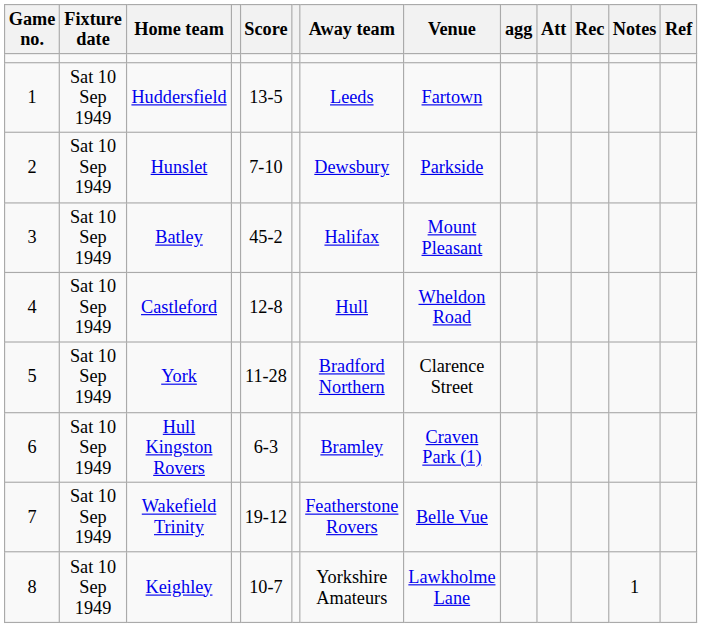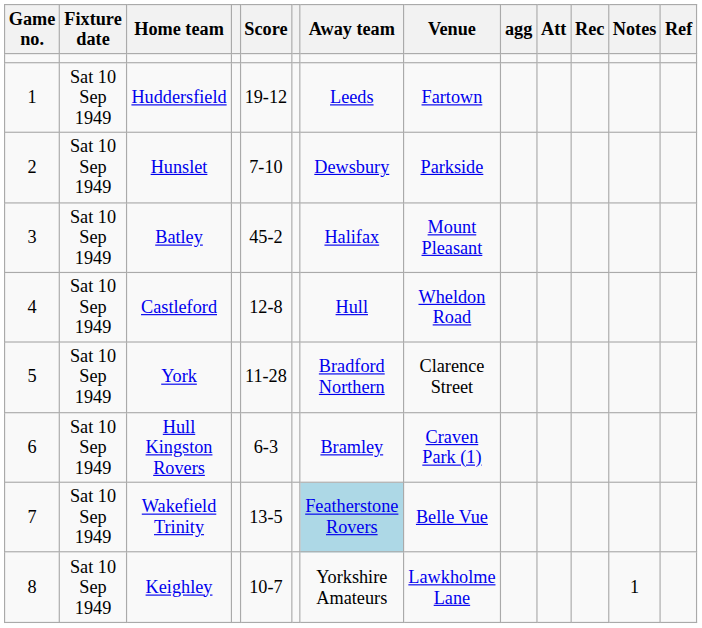(266, 97) 13-5 -> (266, 97) 19-12
(266, 517) 19-12 -> (266, 517) 13-5
(352, 517) no background -> (352, 517) lightblue background
